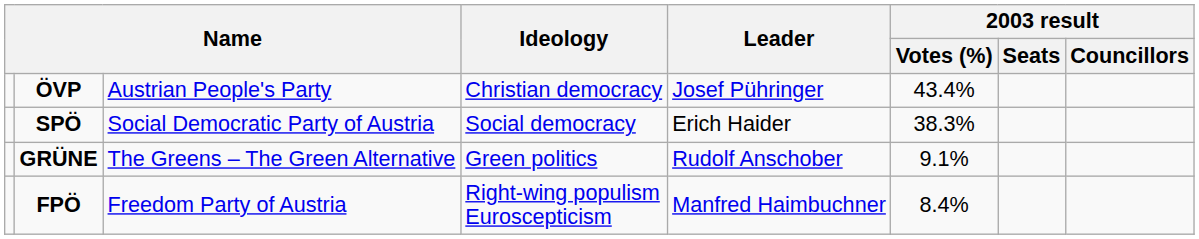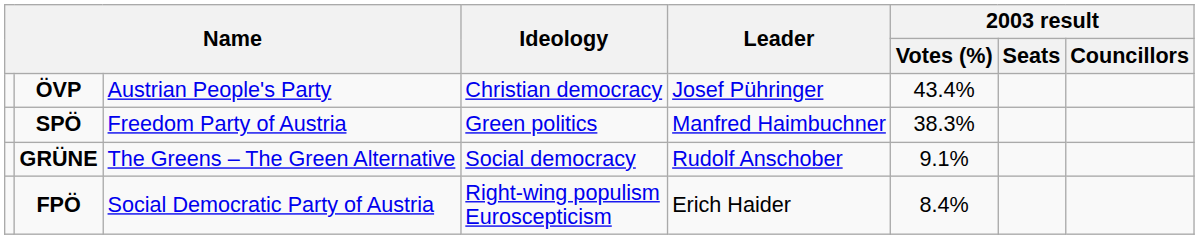(271, 124) Social Democratic Party of Austria -> (227, 124) Freedom Party of Austria
(551, 124) Social democracy -> (531, 124) Green politics
(732, 124) Erich Haider -> (779, 124) Manfred Haimbuchner
(531, 158) Green politics -> (551, 158) Social democracy
(227, 205) Freedom Party of Austria -> (271, 205) Social Democratic Party of Austria
(779, 205) Manfred Haimbuchner -> (732, 205) Erich Haider
